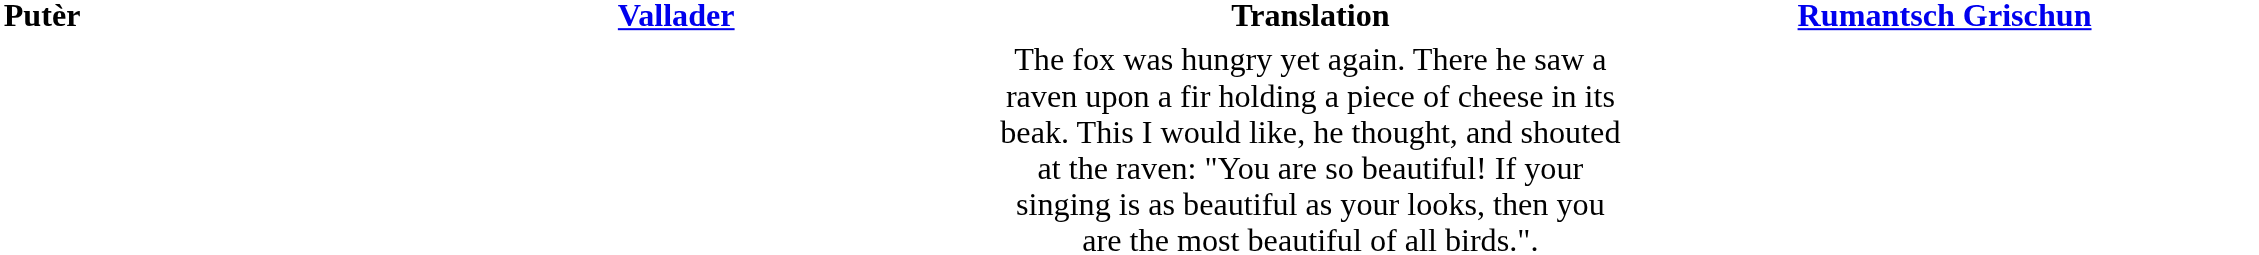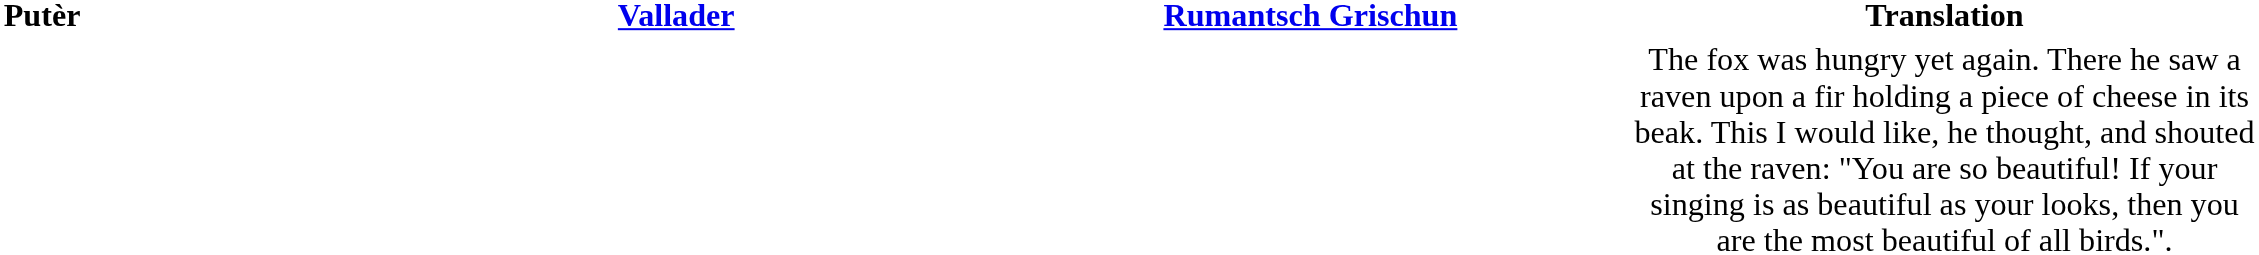columns swapped: (1945, 15) <-> (1310, 15)
